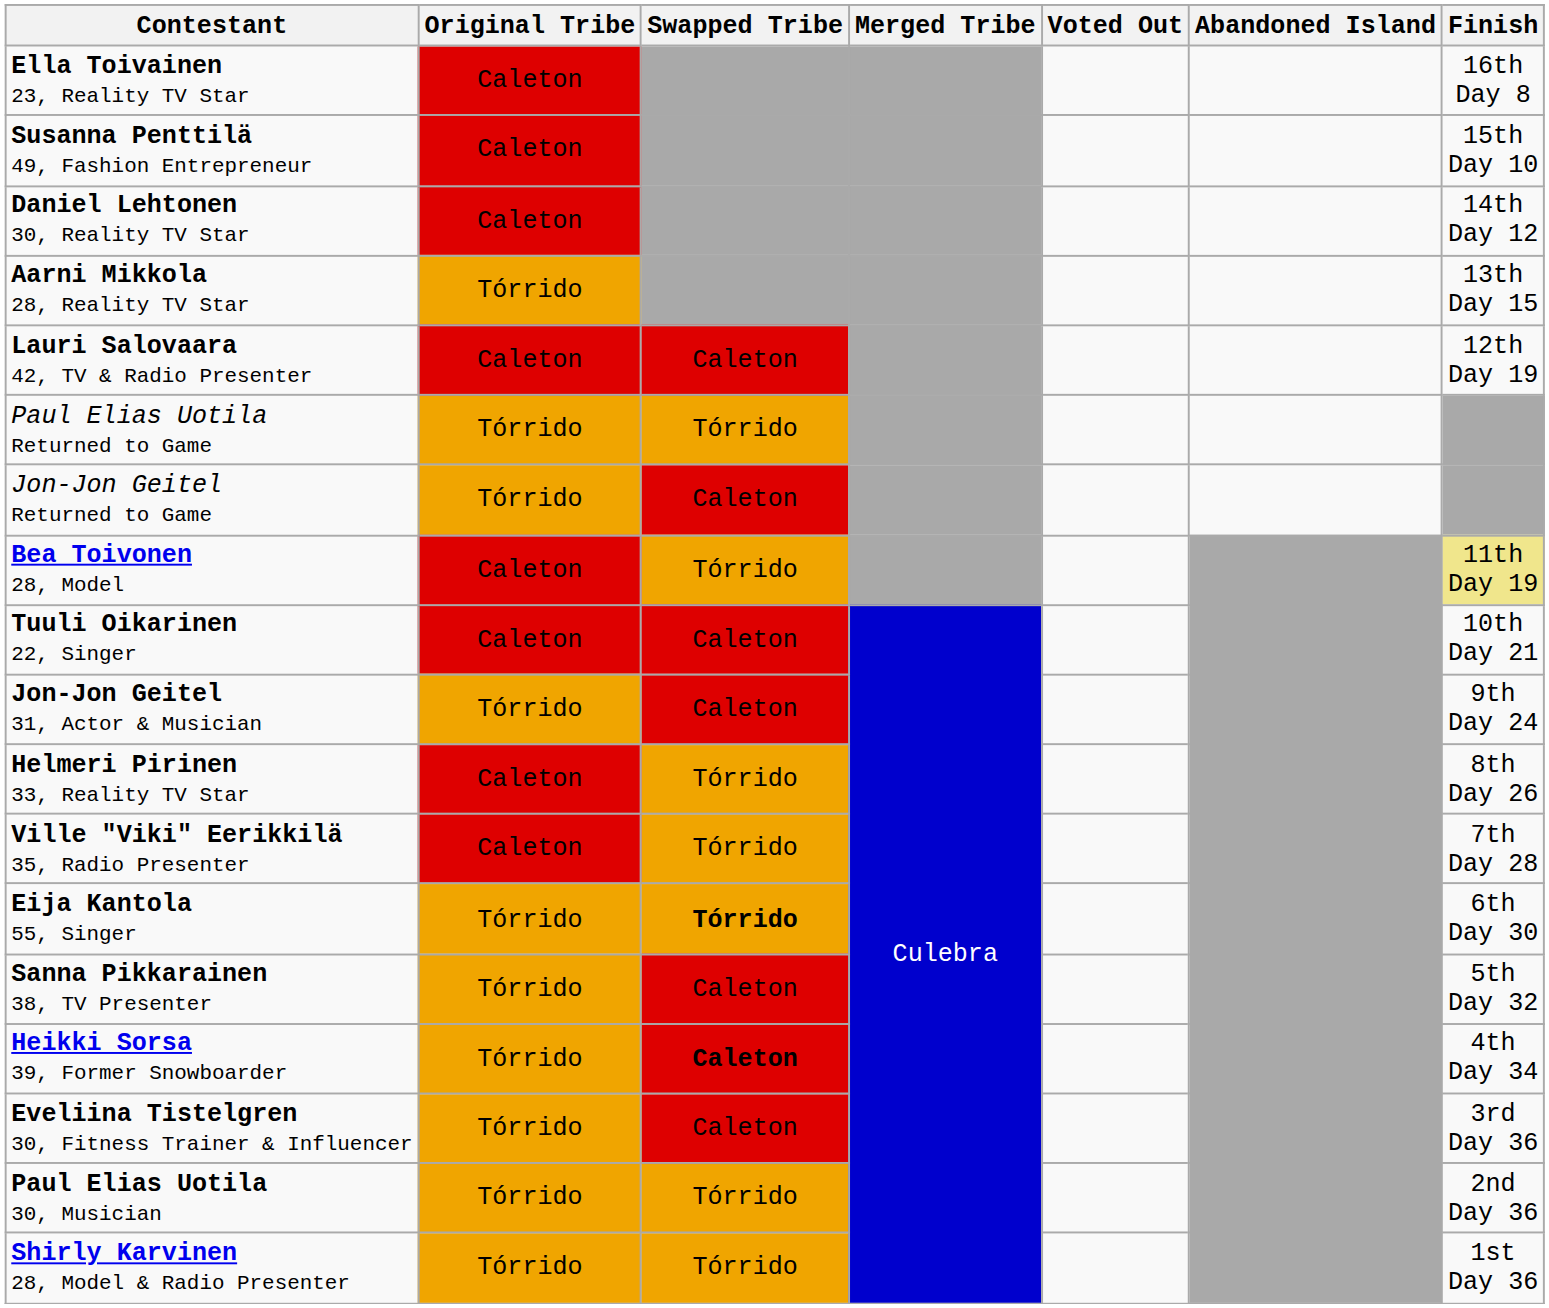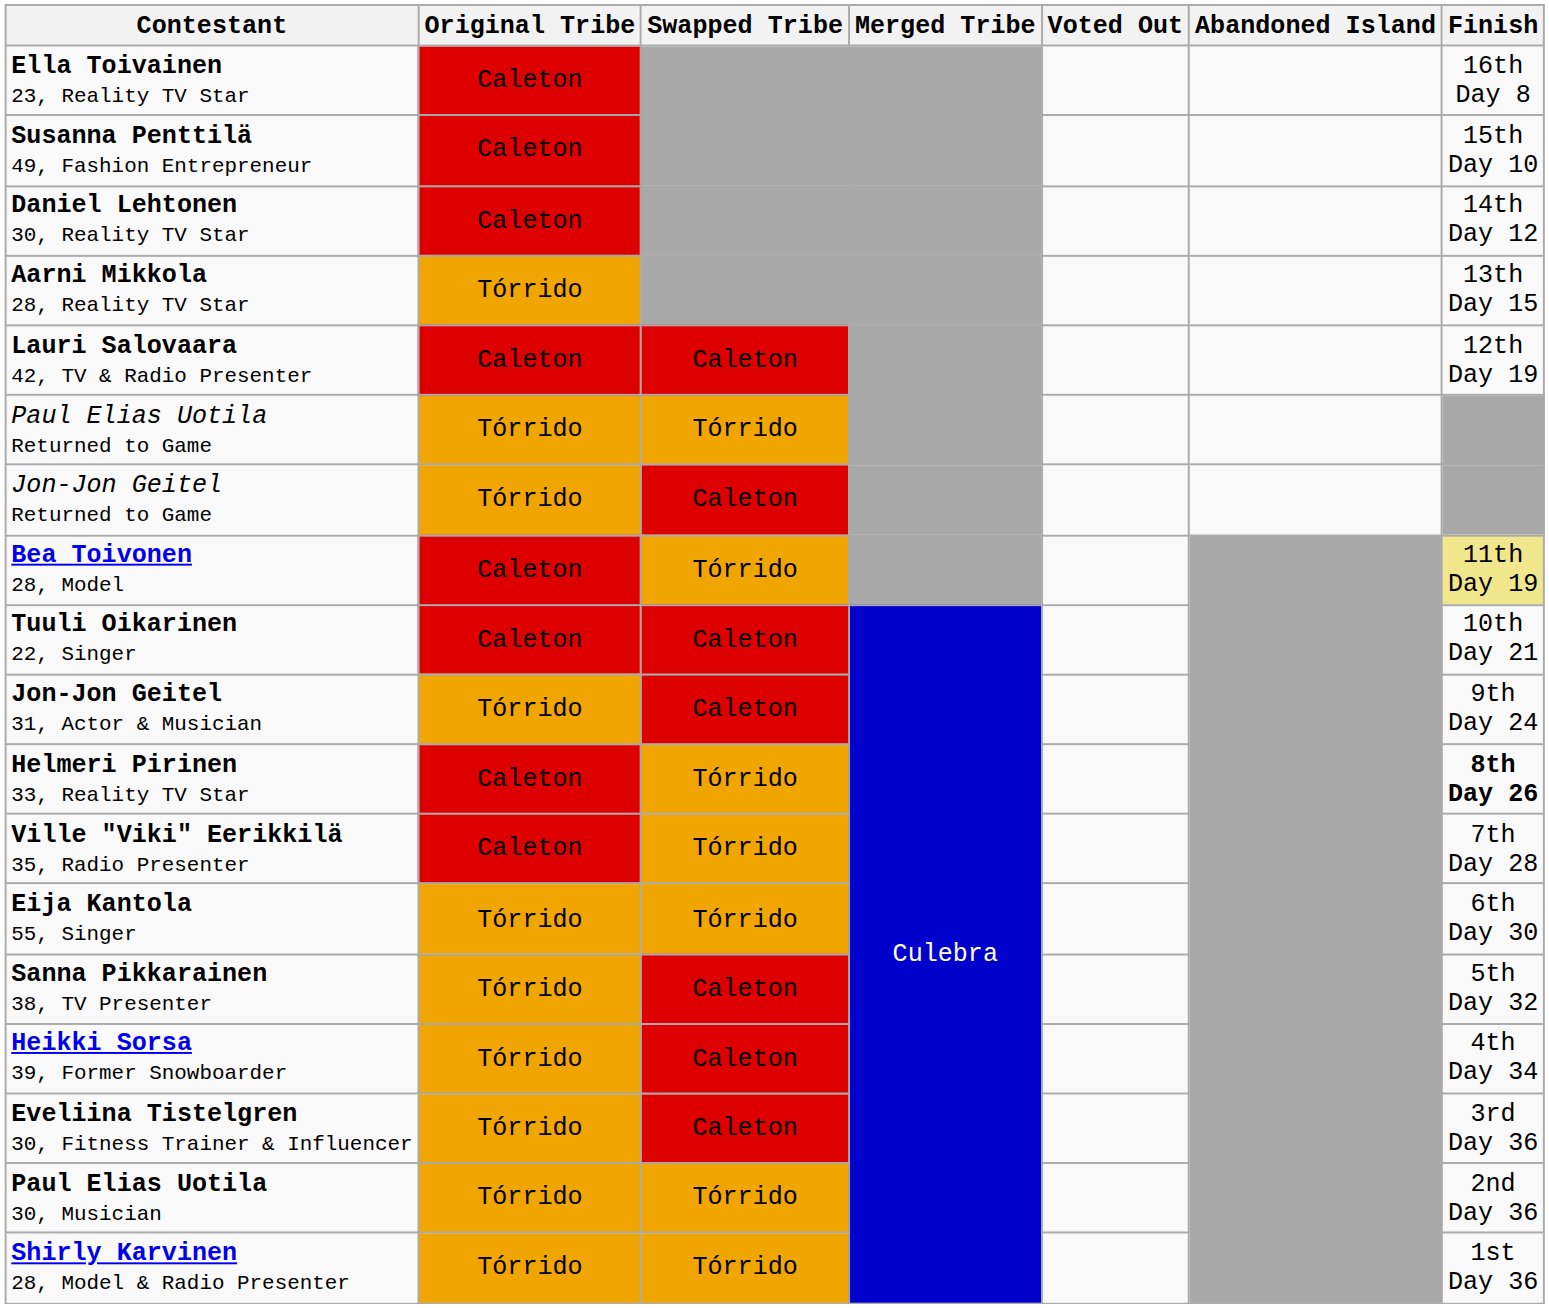(1493, 779) normal -> (1493, 779) bold
(745, 919) bold -> (745, 919) normal
(745, 1059) bold -> (745, 1059) normal
